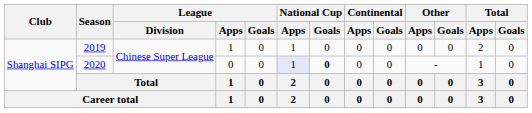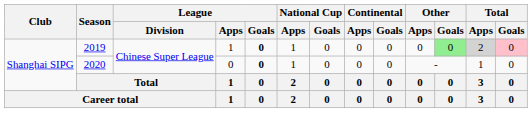(261, 47) normal -> (261, 47) bold
(450, 47) no background -> (450, 47) lightgreen background
(481, 47) no background -> (481, 47) lightgrey background
(511, 47) no background -> (511, 47) pink background
(261, 64) normal -> (261, 64) bold
(293, 64) lavender background -> (293, 64) no background
(327, 64) bold -> (327, 64) normal
